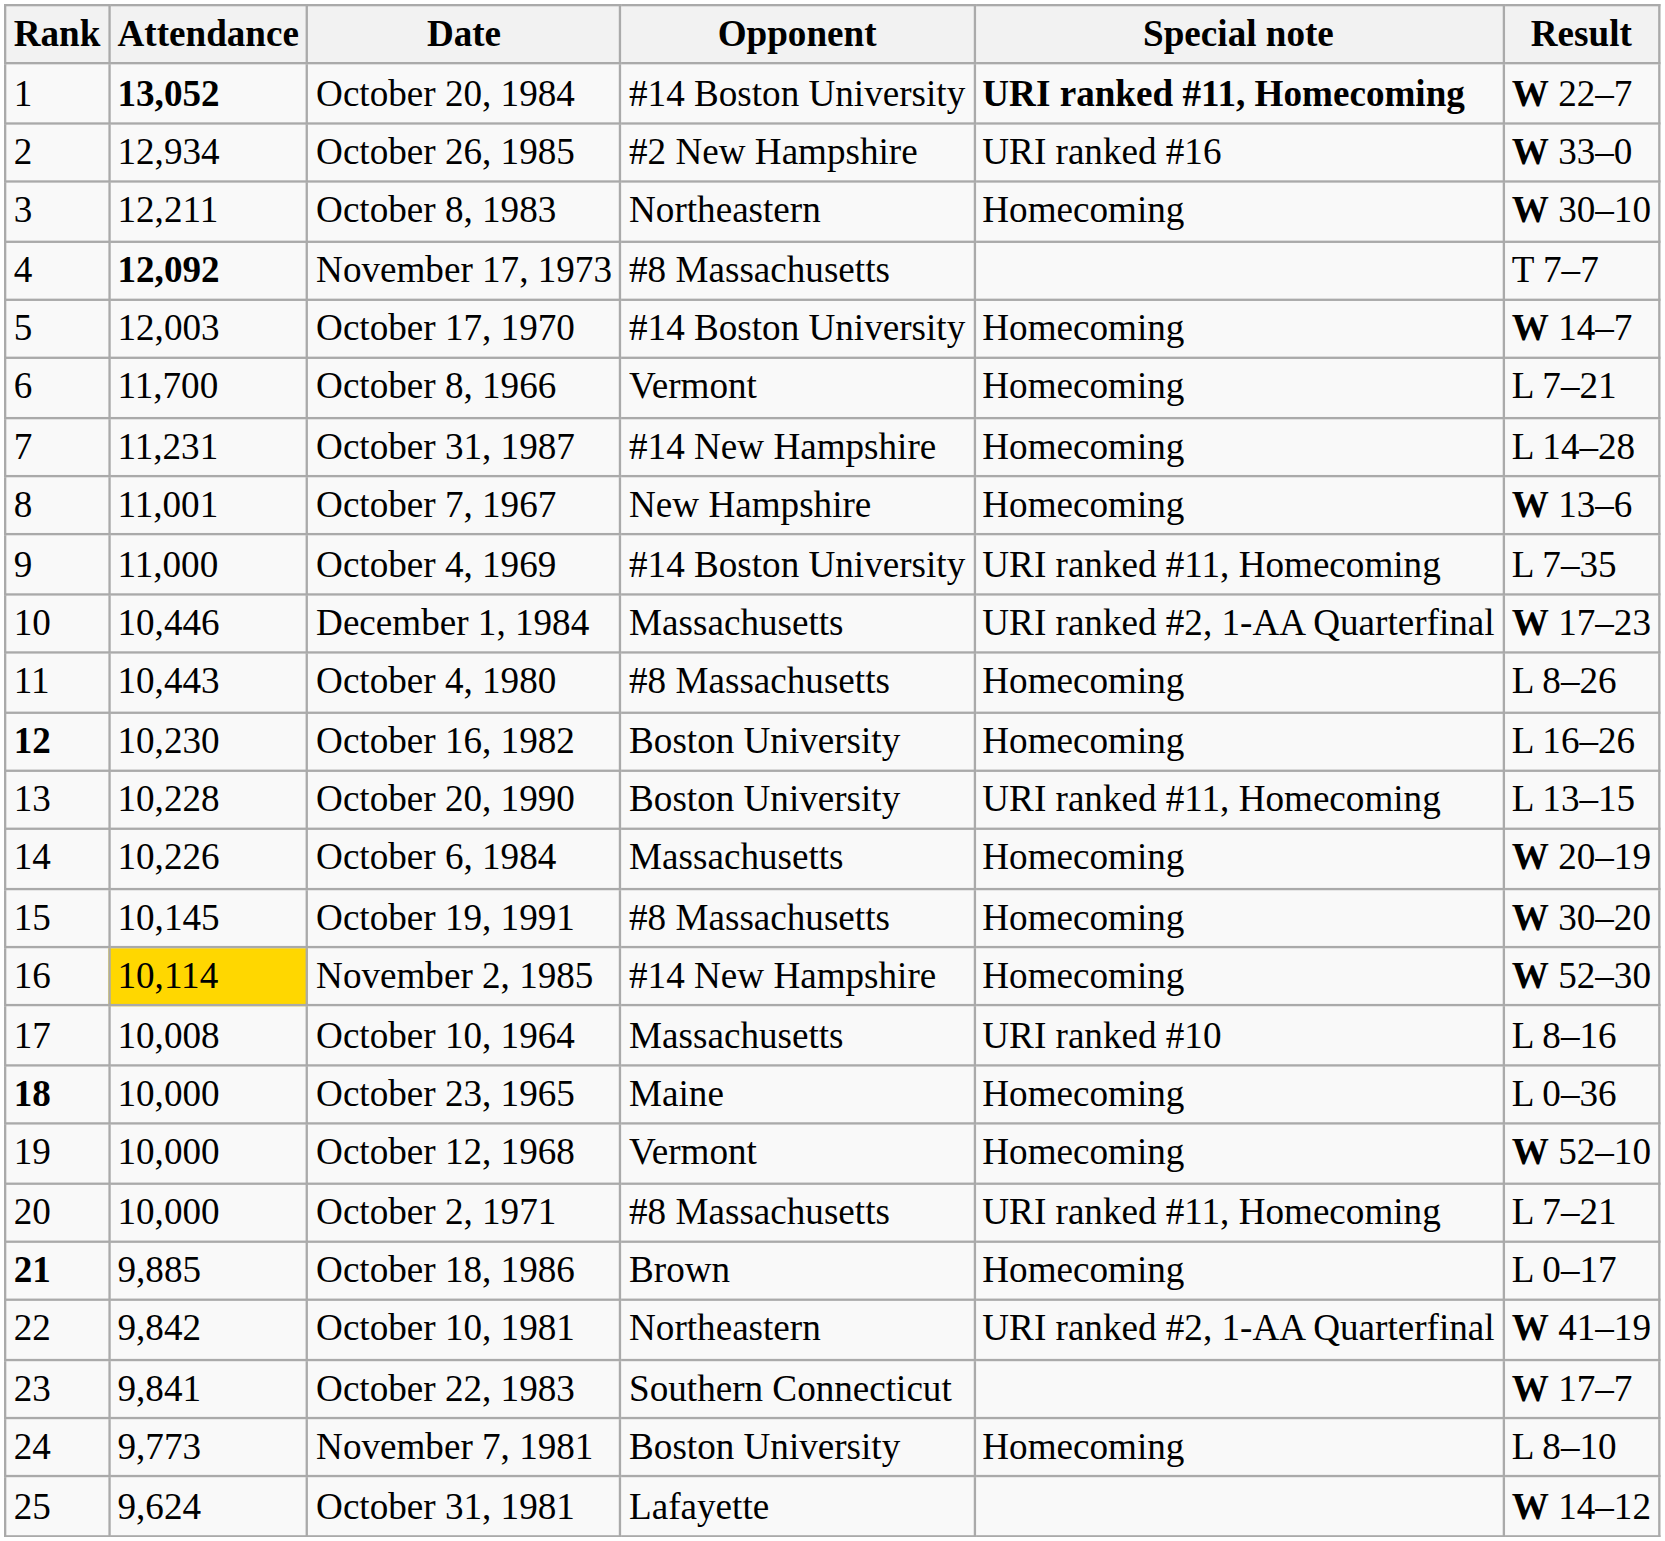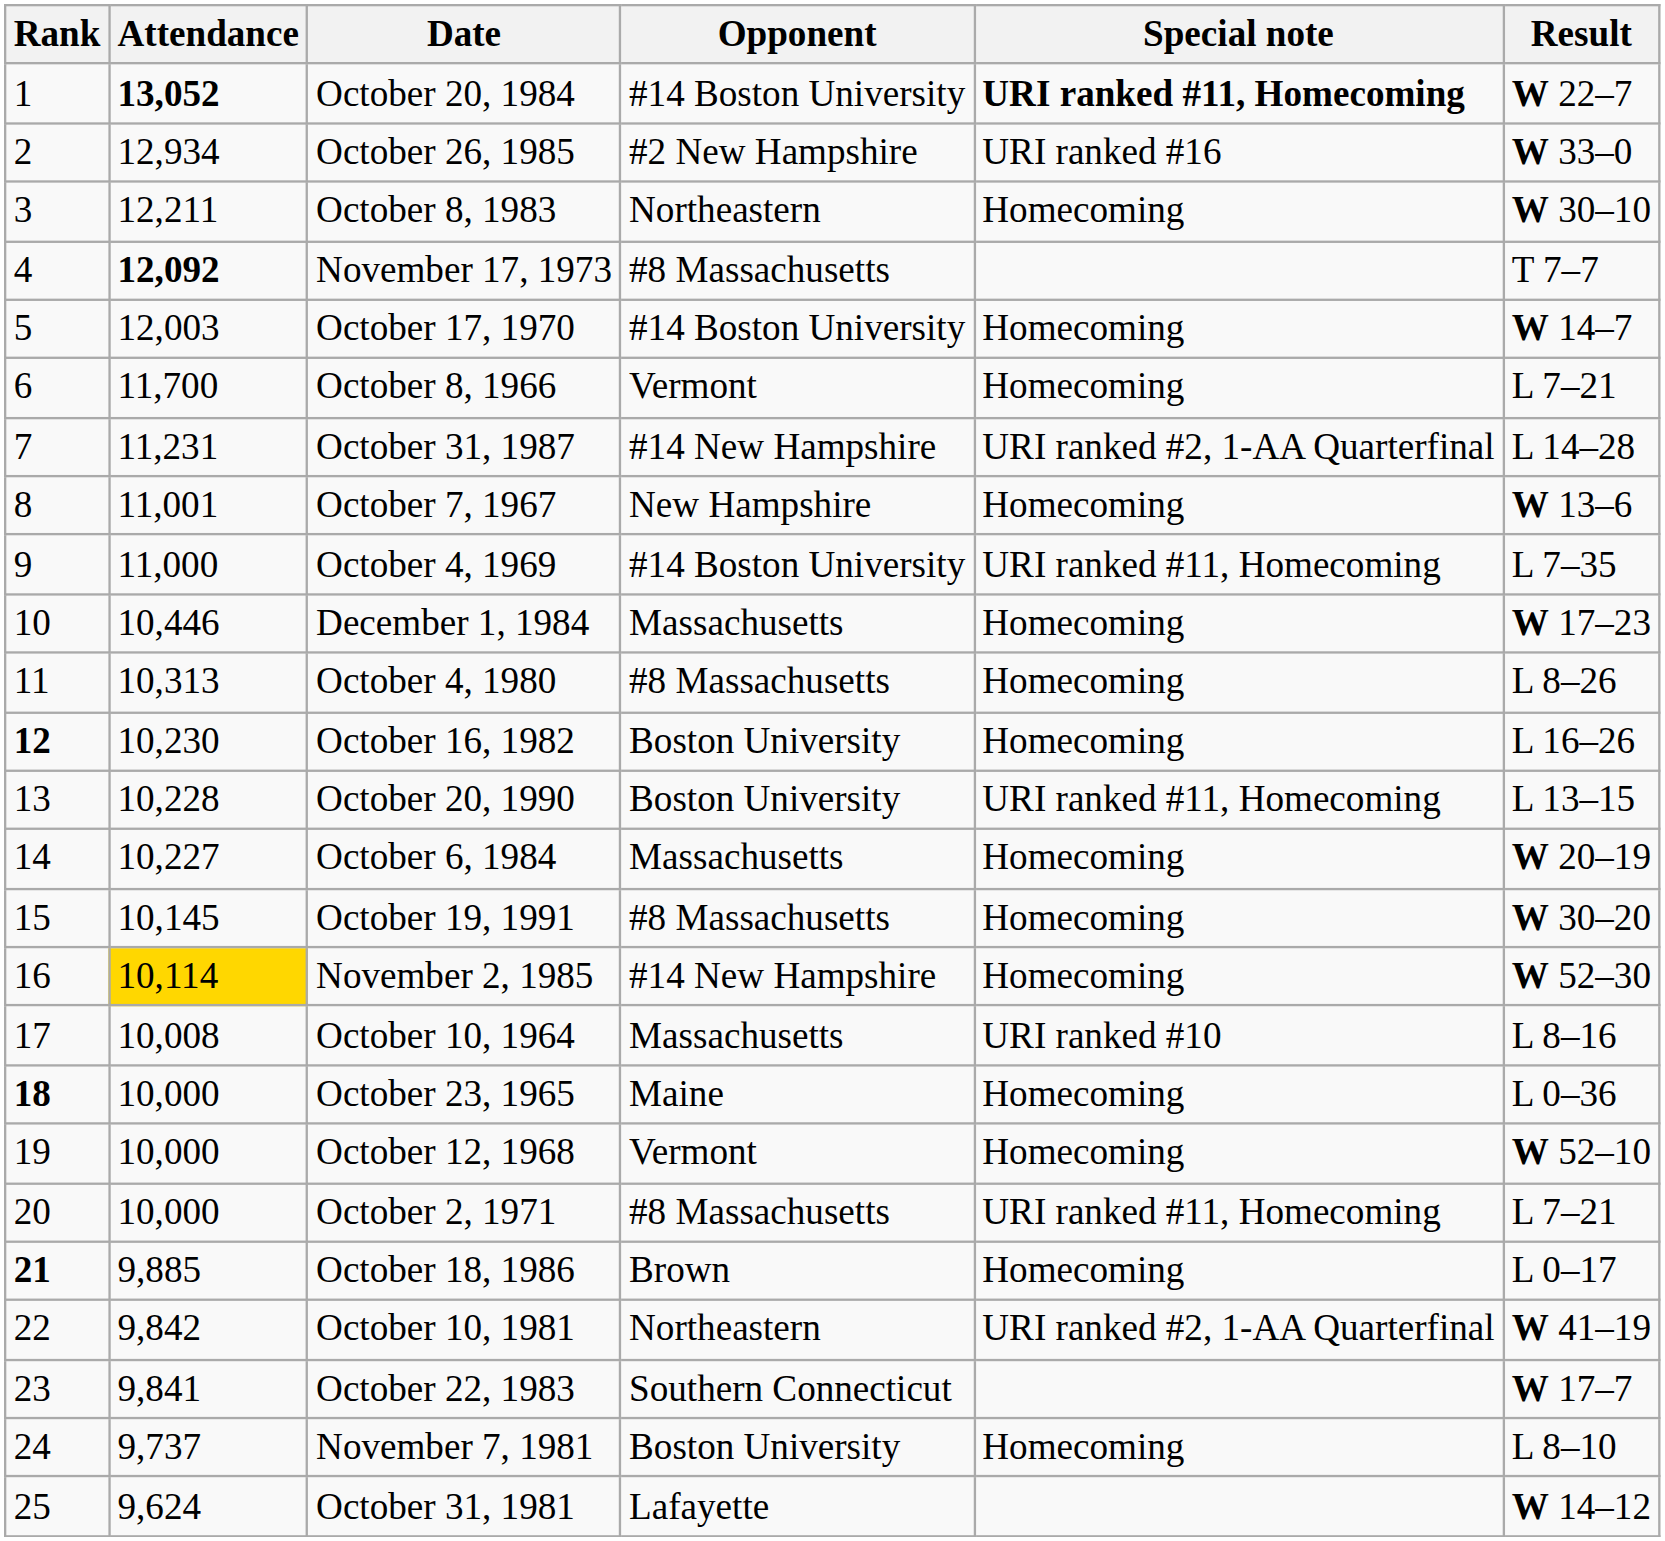(1083, 446) Homecoming -> (1238, 446) URI ranked #2, 1-AA Quarterfinal
(1238, 622) URI ranked #2, 1-AA Quarterfinal -> (1083, 622) Homecoming
(169, 681) 10,443 -> (169, 681) 10,313
(169, 858) 10,226 -> (169, 858) 10,227
(159, 1446) 9,773 -> (159, 1446) 9,737
